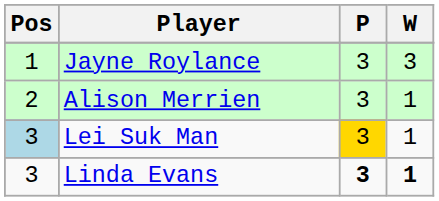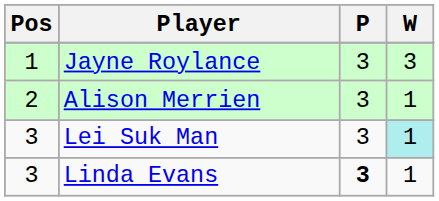(32, 138) lightblue background -> (32, 138) no background
(363, 138) gold background -> (363, 138) no background
(410, 138) no background -> (410, 138) paleturquoise background
(410, 177) bold -> (410, 177) normal
